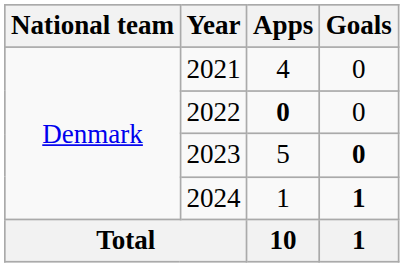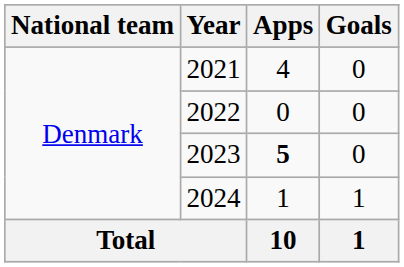(283, 111) bold -> (283, 111) normal
(283, 154) normal -> (283, 154) bold
(359, 154) bold -> (359, 154) normal
(359, 197) bold -> (359, 197) normal
